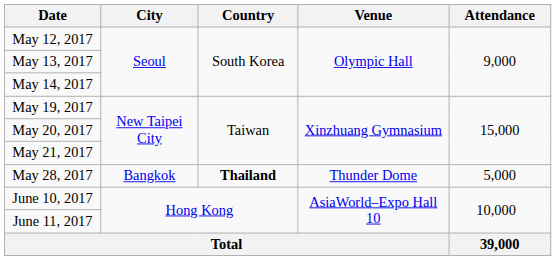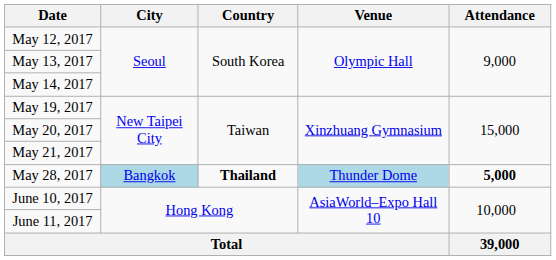(149, 175) no background -> (149, 175) lightblue background
(373, 175) no background -> (373, 175) lightblue background
(500, 175) normal -> (500, 175) bold
